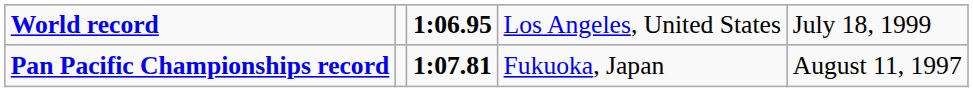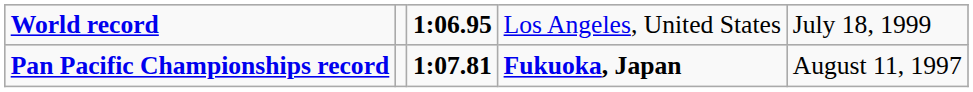(584, 65) normal -> (593, 65) bold
